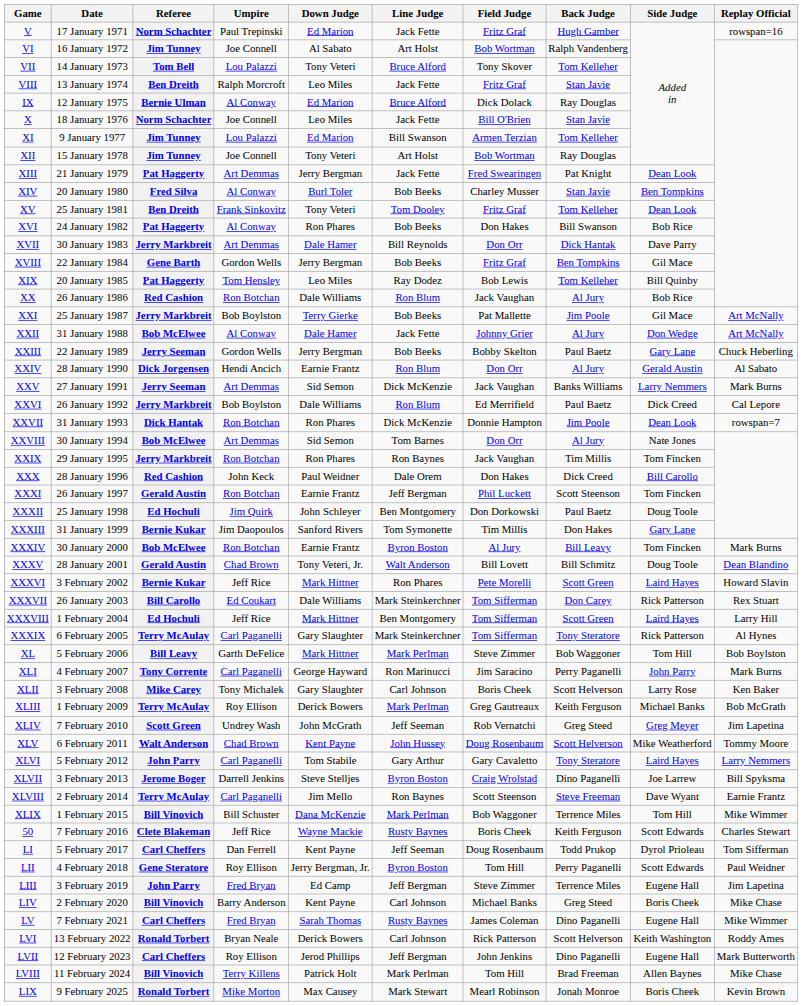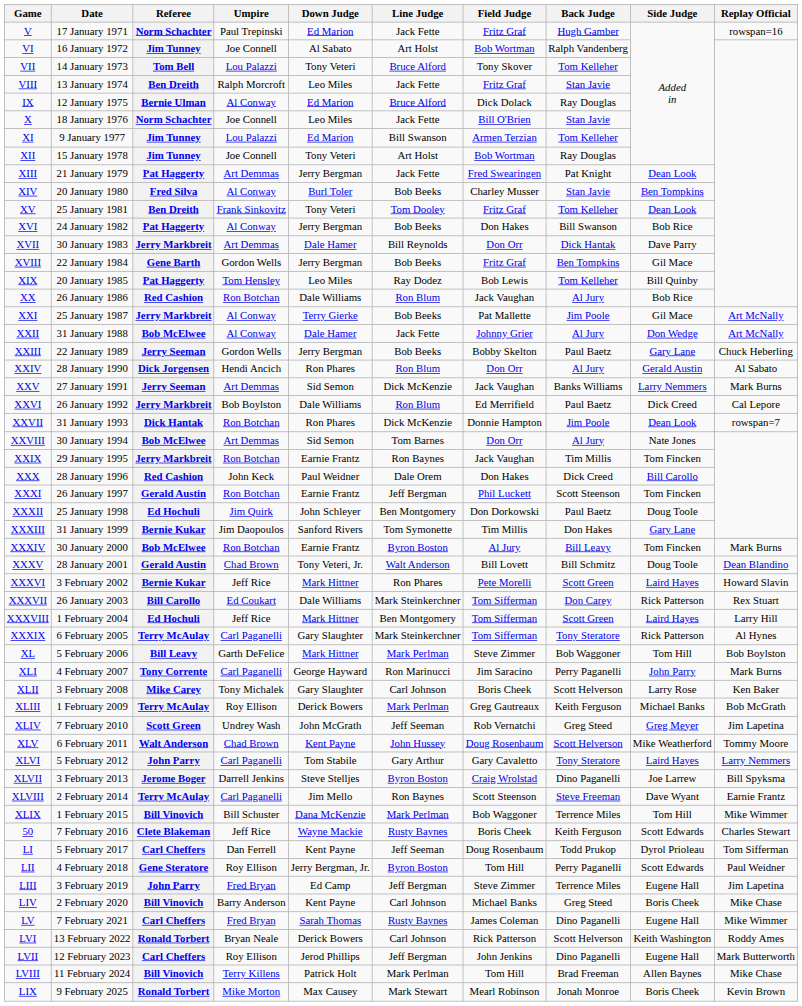(330, 227) Ron Phares -> (330, 227) Jerry Bergman
(251, 316) Bob Boylston -> (251, 316) Al Conway
(330, 369) Earnie Frantz -> (330, 369) Ron Phares
(330, 458) Ron Phares -> (330, 458) Earnie Frantz
